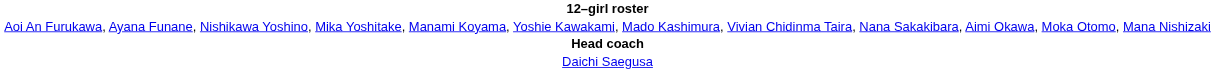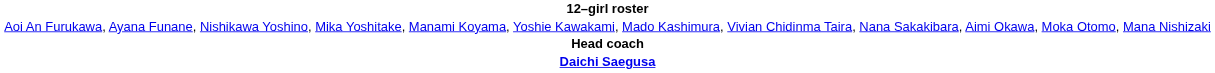(608, 62) normal -> (608, 62) bold
